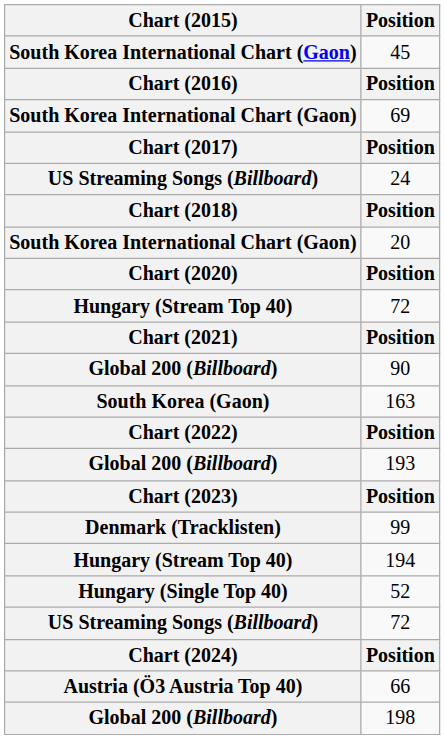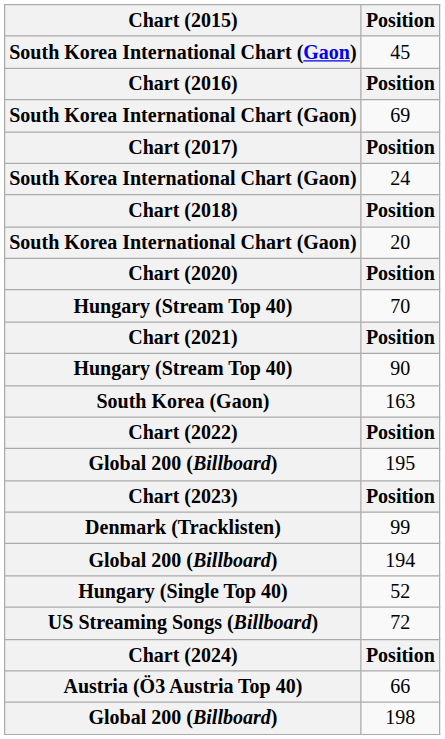(183, 178) US Streaming Songs (Billboard) -> (183, 178) South Korea International Chart (Gaon)
(400, 305) 72 -> (400, 305) 70
(183, 369) Global 200 (Billboard) -> (183, 369) Hungary (Stream Top 40)
(400, 464) 193 -> (400, 464) 195
(183, 559) Hungary (Stream Top 40) -> (183, 559) Global 200 (Billboard)
